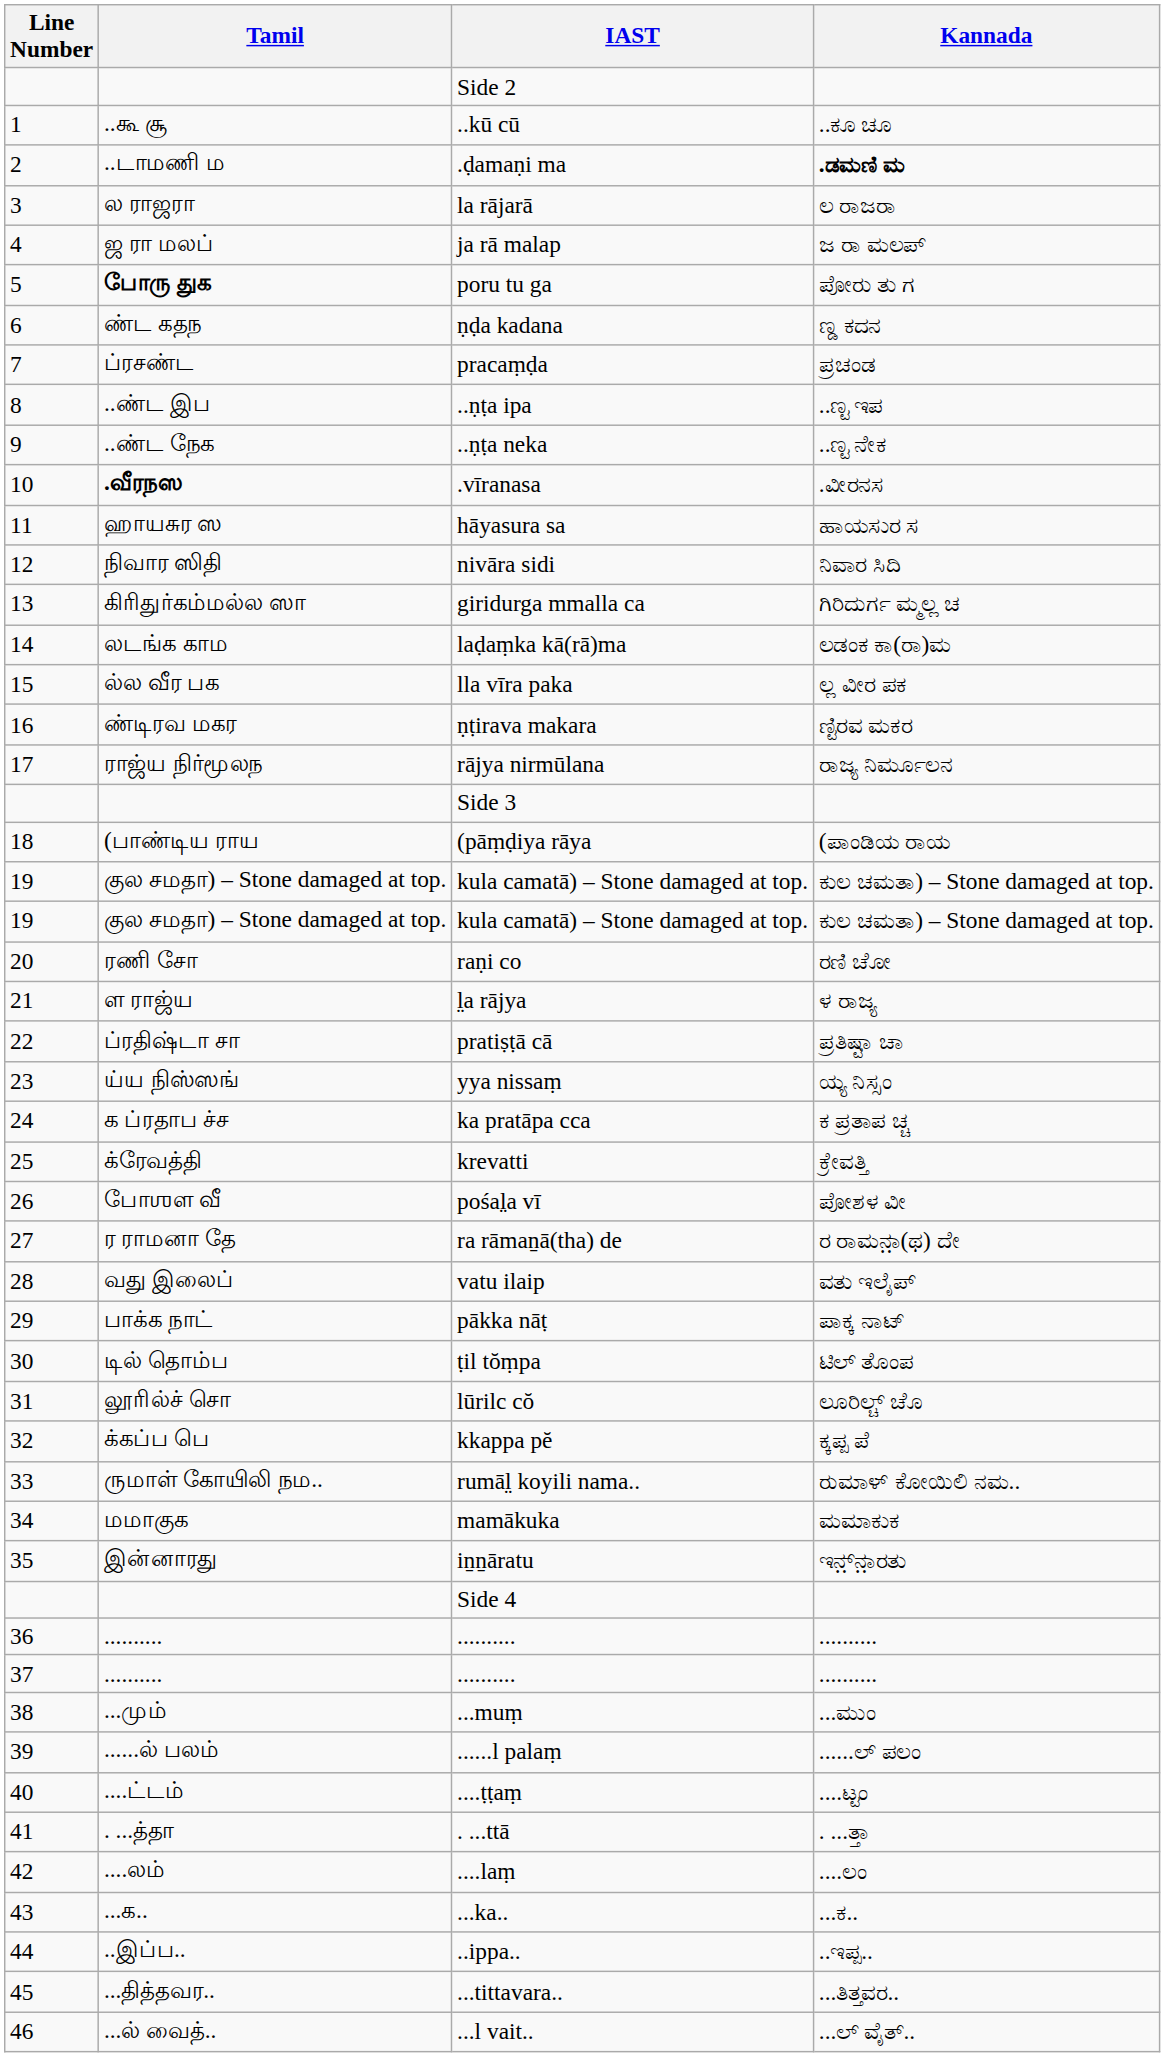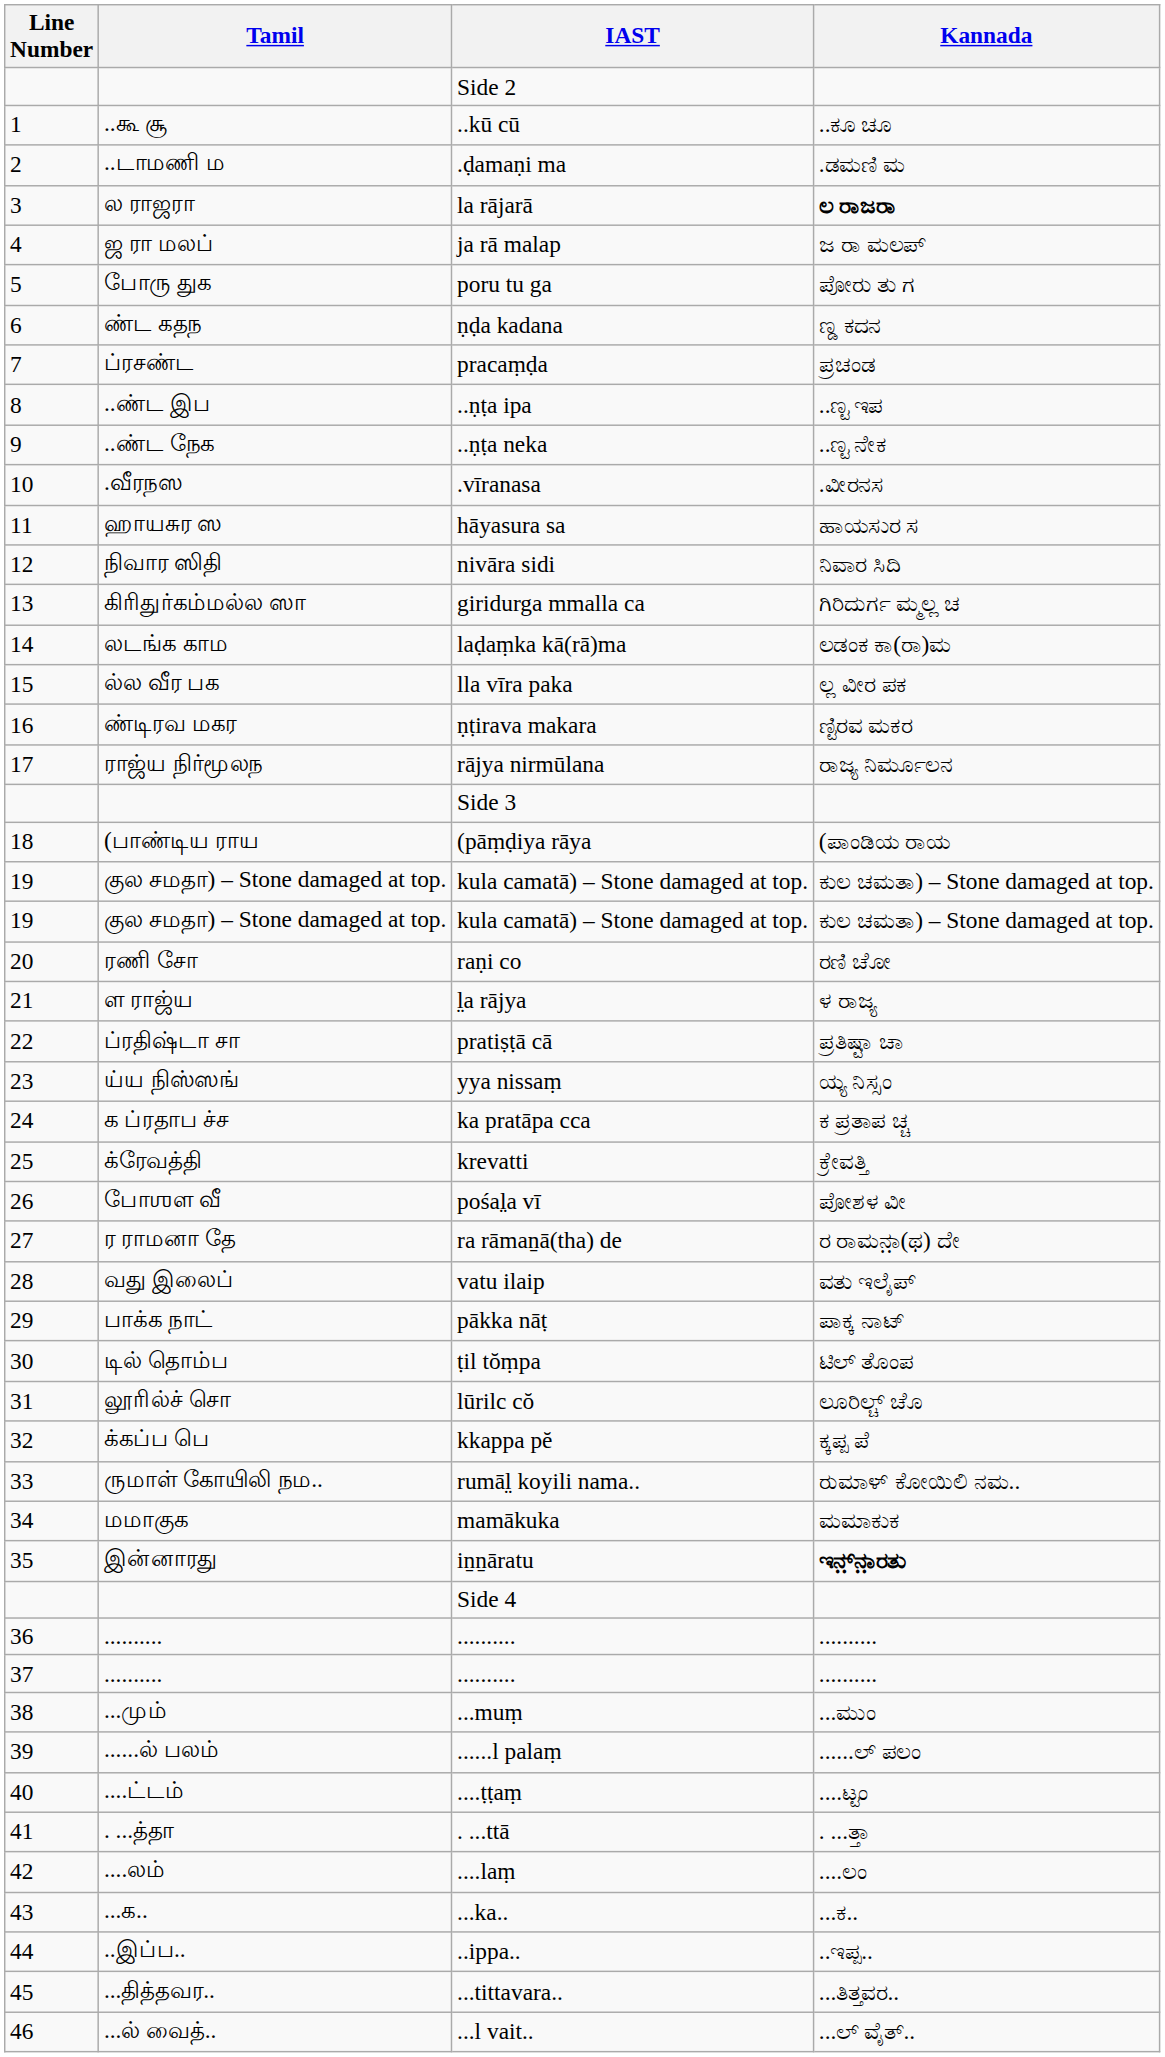(862, 164) bold -> (862, 164) normal
(857, 204) normal -> (857, 204) bold
(158, 283) bold -> (158, 283) normal
(143, 483) bold -> (143, 483) normal
(863, 1560) normal -> (863, 1560) bold
